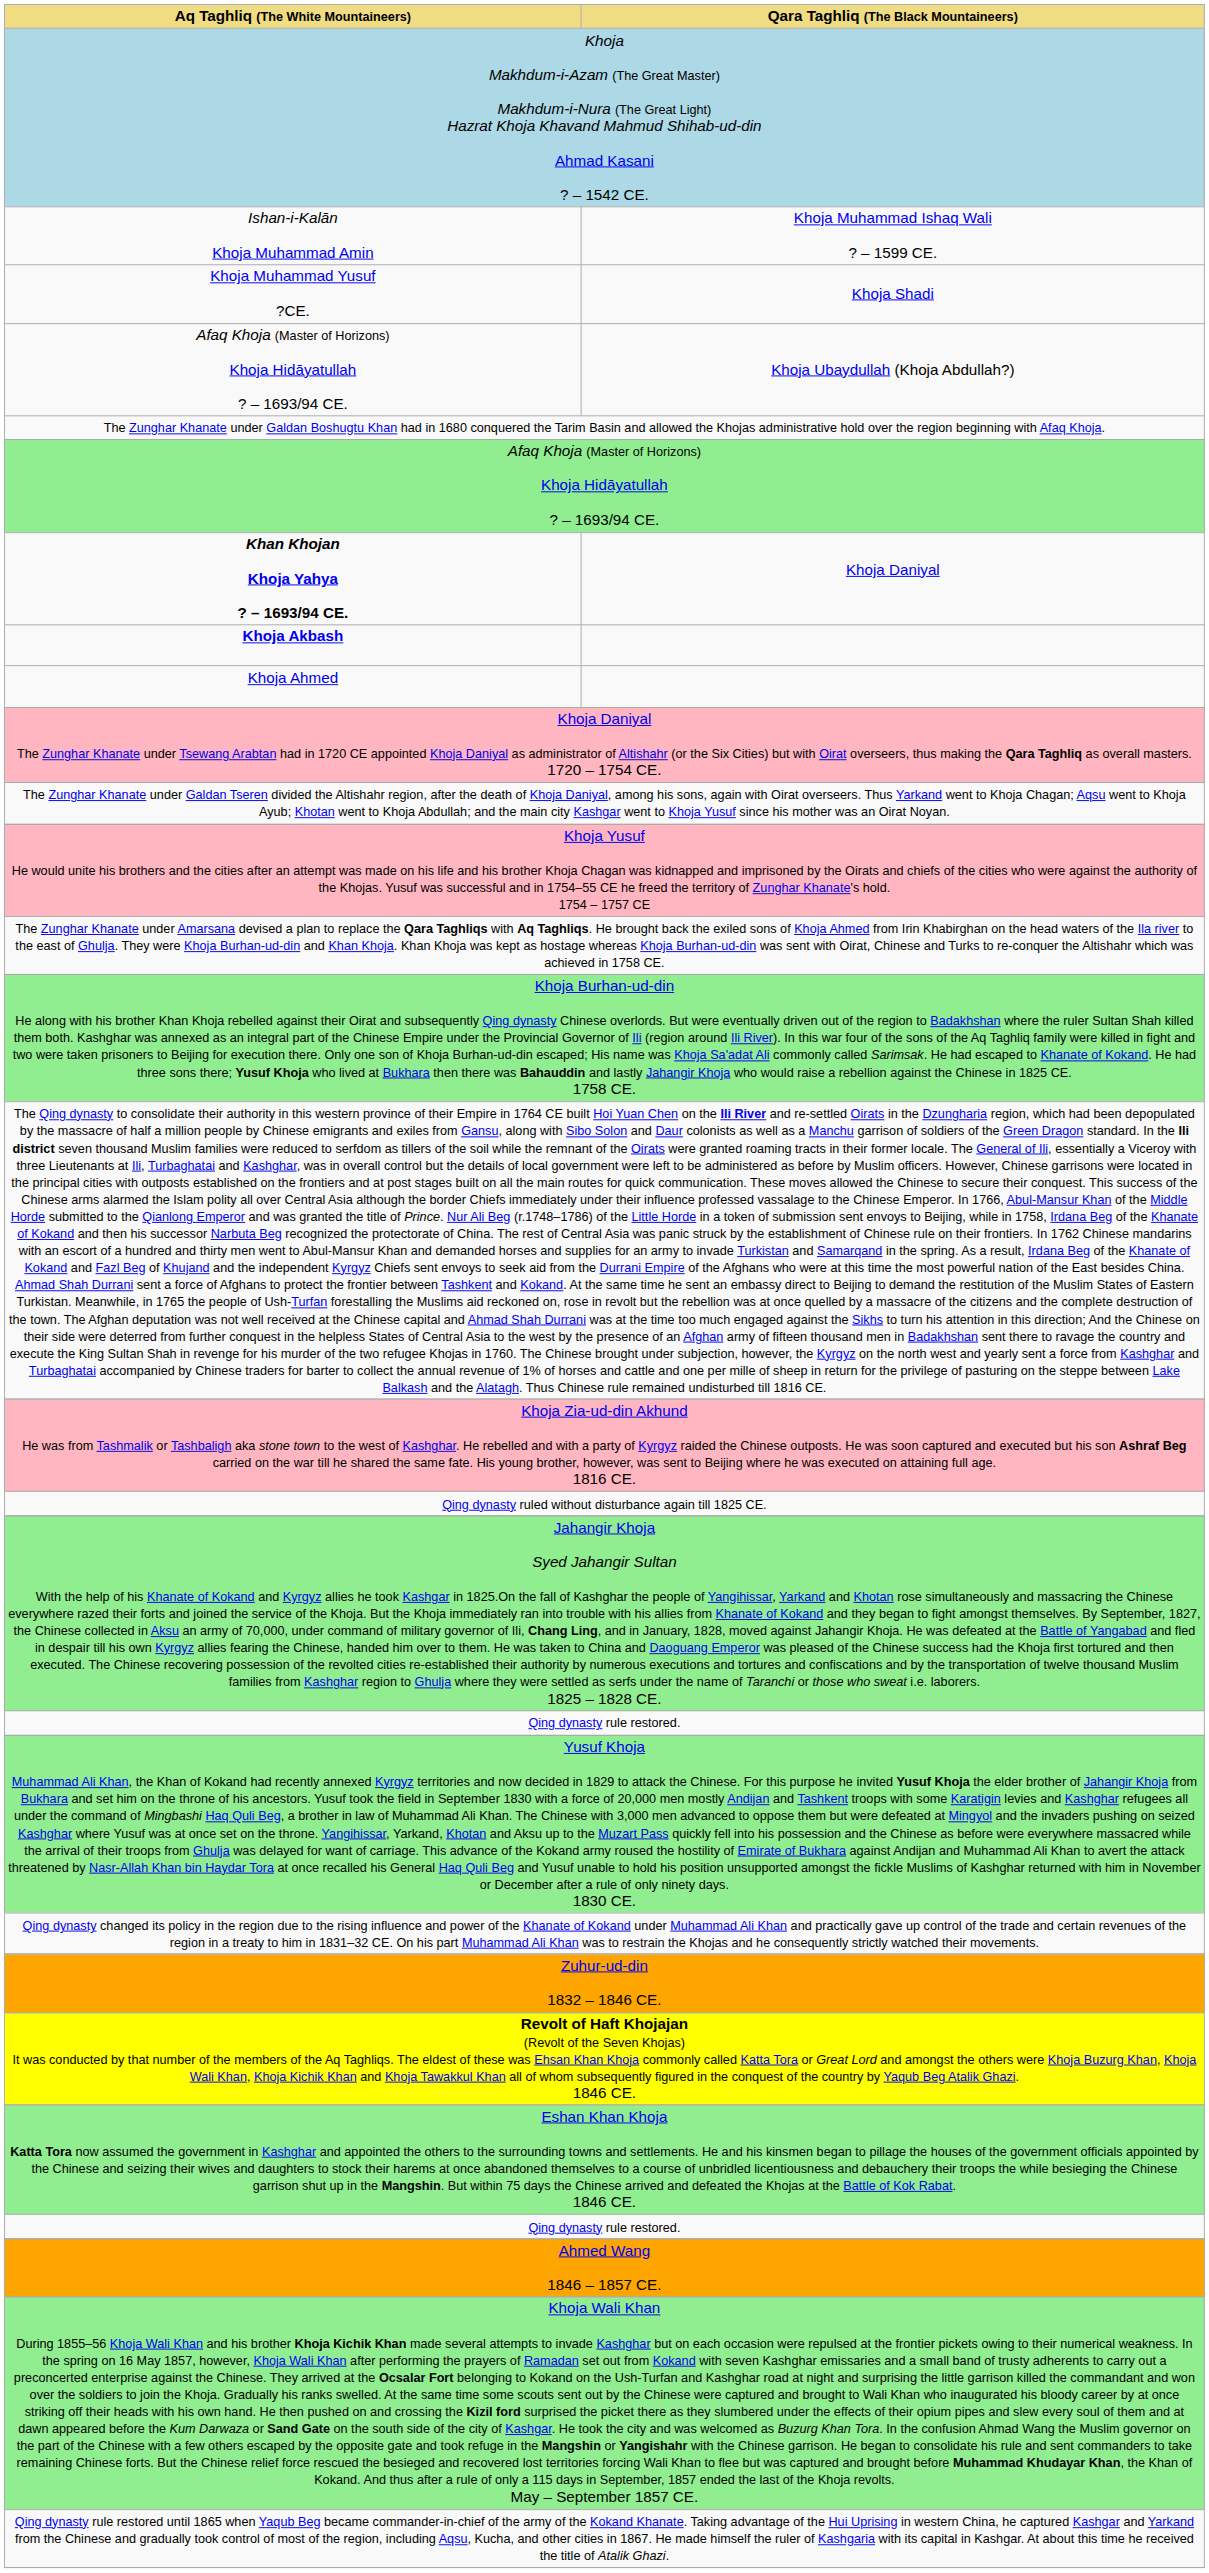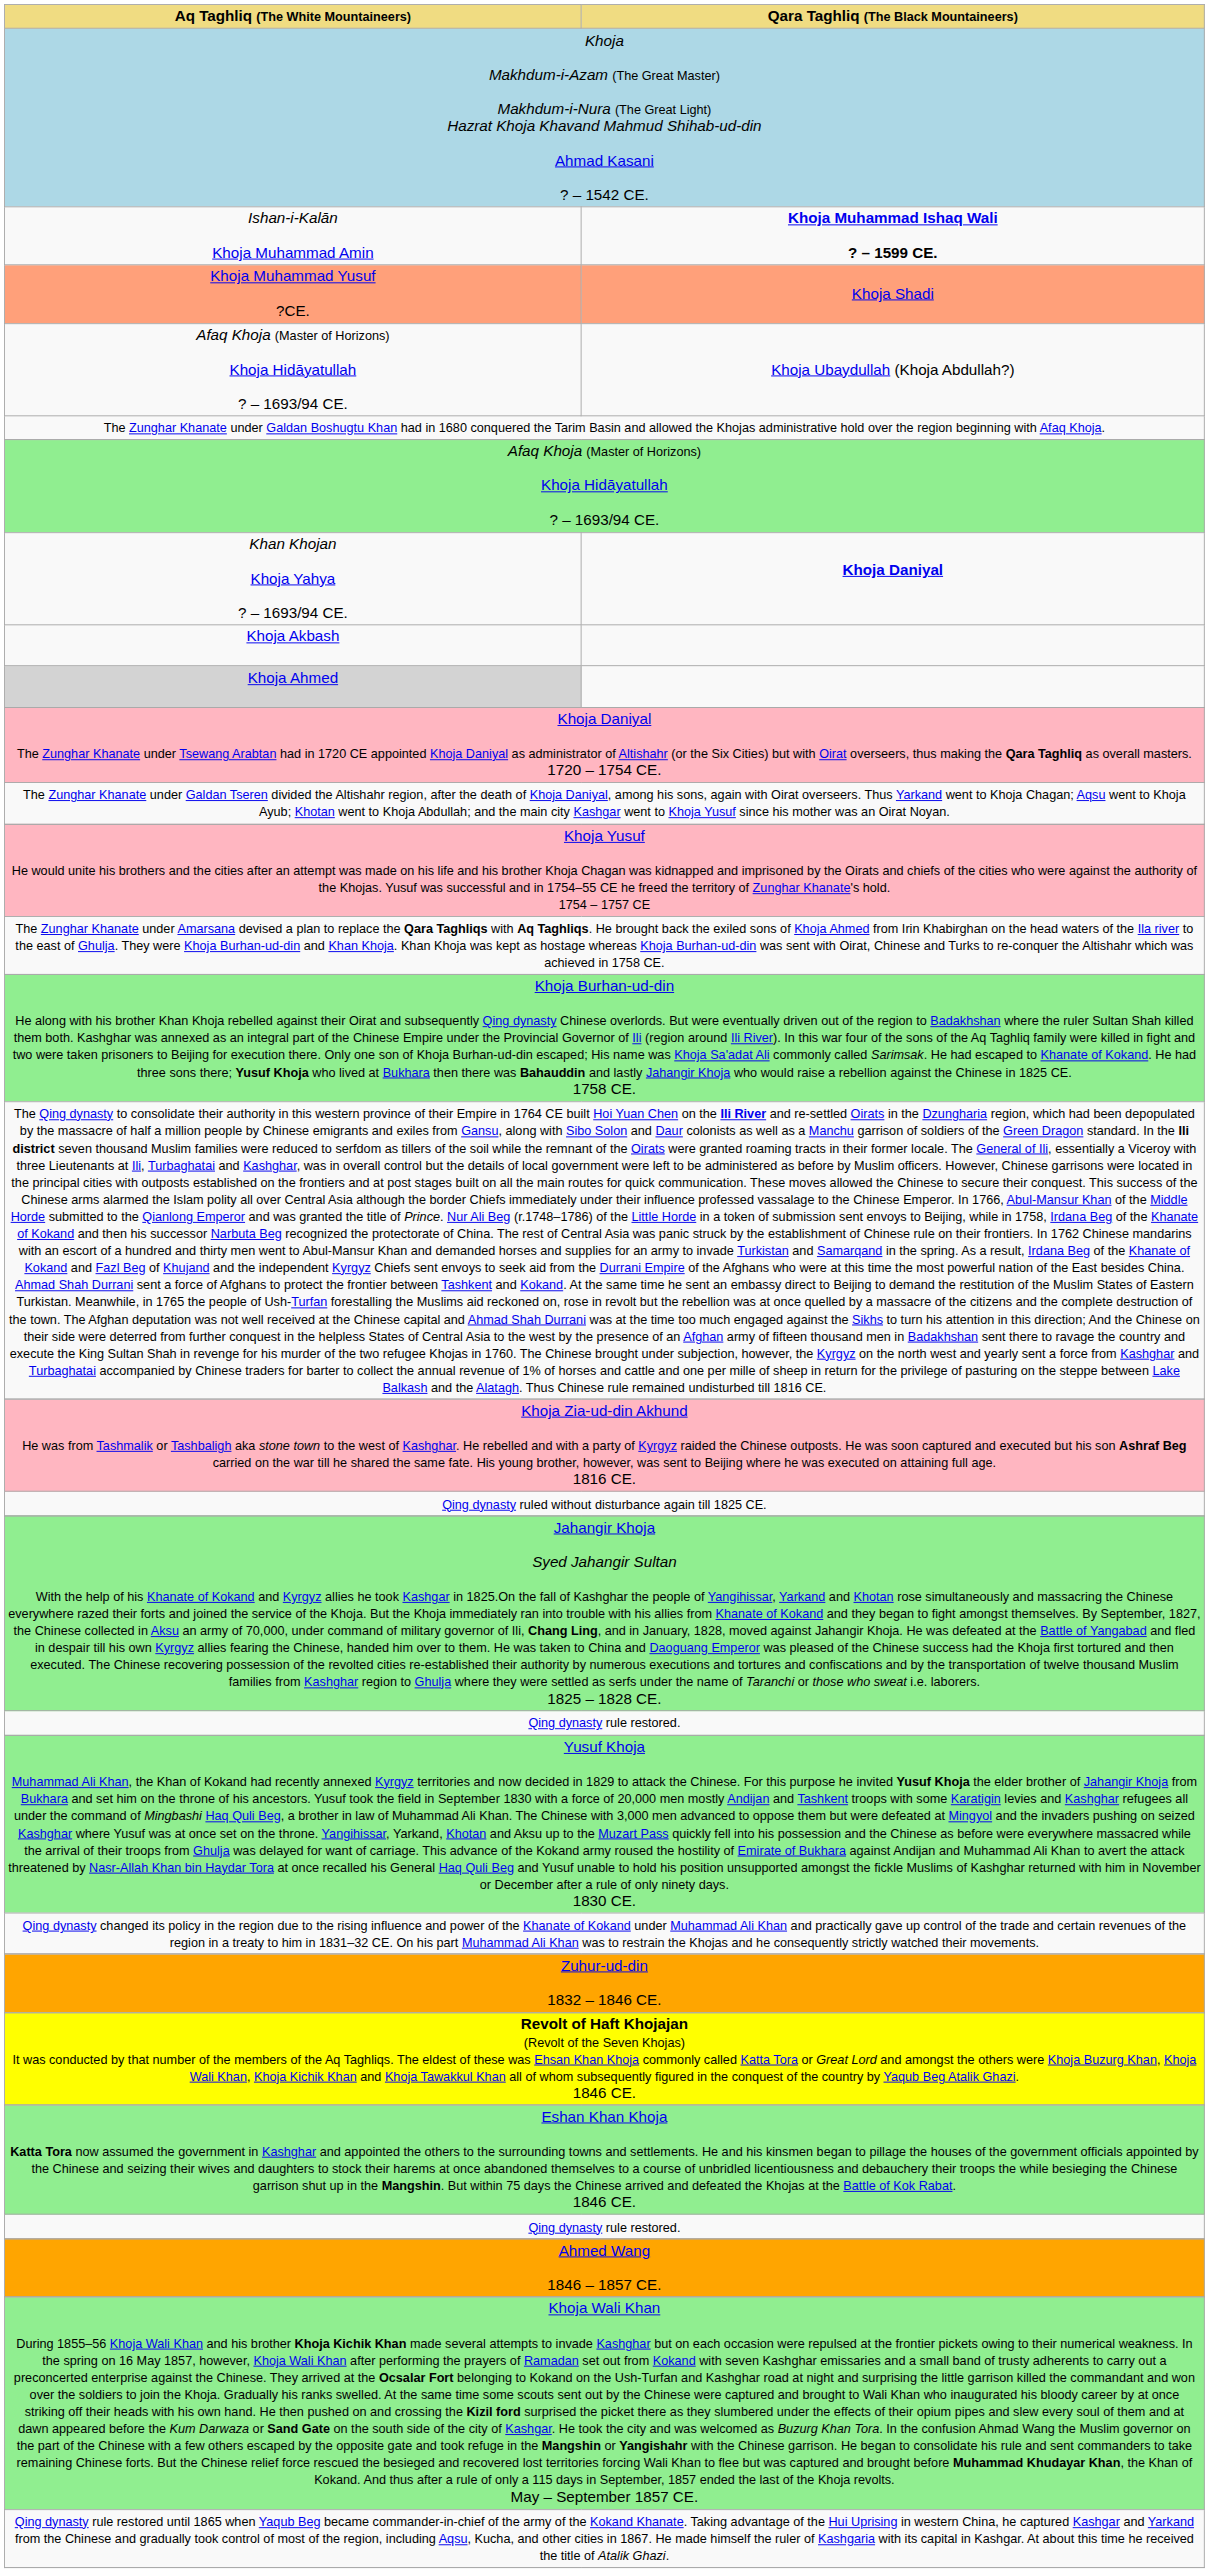(893, 235) normal -> (893, 235) bold
(293, 294) no background -> (293, 294) lightsalmon background
(893, 294) no background -> (893, 294) lightsalmon background
(293, 578) bold -> (293, 578) normal
(893, 570) normal -> (893, 570) bold
(293, 636) bold -> (293, 636) normal
(293, 678) no background -> (293, 678) lightgrey background
